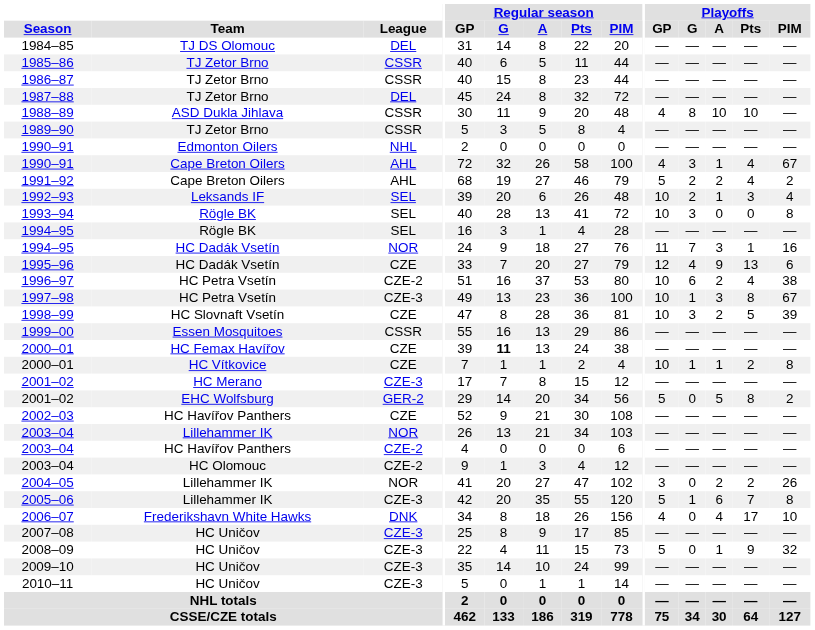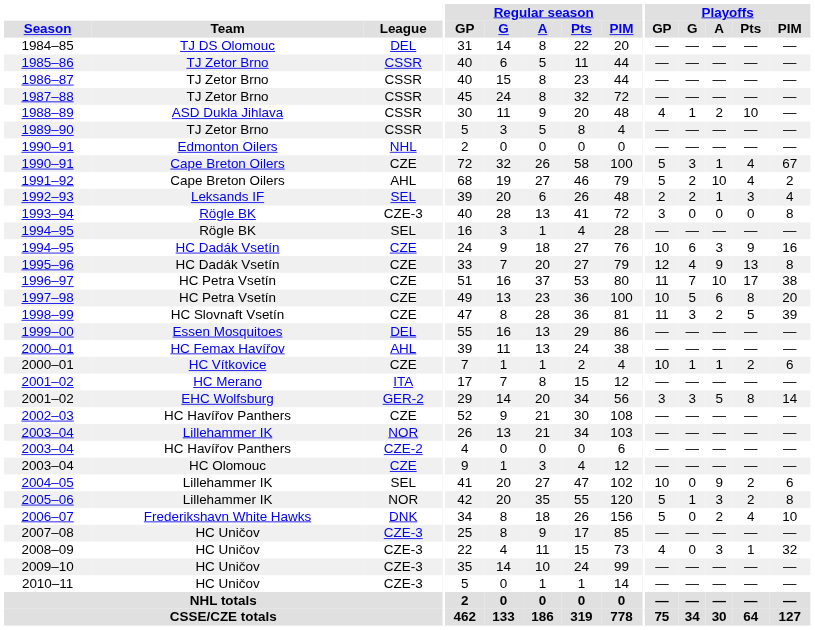(403, 96) DEL -> (403, 96) CSSR
(692, 113) 8 -> (692, 113) 1
(719, 113) 10 -> (719, 113) 2
(403, 163) AHL -> (403, 163) CZE
(662, 163) 4 -> (662, 163) 5
(719, 180) 2 -> (719, 180) 10
(662, 197) 10 -> (662, 197) 2
(403, 214) SEL -> (403, 214) CZE-3
(662, 214) 10 -> (662, 214) 3
(692, 214) 3 -> (692, 214) 0
(403, 247) NOR -> (403, 247) CZE
(662, 247) 11 -> (662, 247) 10
(692, 247) 7 -> (692, 247) 6
(751, 247) 1 -> (751, 247) 9
(790, 264) 6 -> (790, 264) 8
(403, 281) CZE-2 -> (403, 281) CZE
(662, 281) 10 -> (662, 281) 11
(692, 281) 6 -> (692, 281) 7
(719, 281) 2 -> (719, 281) 10
(751, 281) 4 -> (751, 281) 17
(403, 298) CZE-3 -> (403, 298) CZE
(692, 298) 1 -> (692, 298) 5
(719, 298) 3 -> (719, 298) 6
(790, 298) 67 -> (790, 298) 20
(662, 314) 10 -> (662, 314) 11
(403, 331) CSSR -> (403, 331) DEL
(403, 348) CZE -> (403, 348) AHL
(504, 348) bold -> (504, 348) normal
(790, 365) 8 -> (790, 365) 6
(403, 382) CZE-3 -> (403, 382) ITA
(662, 398) 5 -> (662, 398) 3
(692, 398) 0 -> (692, 398) 3
(790, 398) 2 -> (790, 398) 14
(403, 466) CZE-2 -> (403, 466) CZE
(403, 482) NOR -> (403, 482) SEL
(662, 482) 3 -> (662, 482) 10
(719, 482) 2 -> (719, 482) 9
(790, 482) 26 -> (790, 482) 6
(403, 499) CZE-3 -> (403, 499) NOR
(719, 499) 6 -> (719, 499) 3
(751, 499) 7 -> (751, 499) 2
(662, 516) 4 -> (662, 516) 5
(719, 516) 4 -> (719, 516) 2
(751, 516) 17 -> (751, 516) 4
(662, 550) 5 -> (662, 550) 4
(719, 550) 1 -> (719, 550) 3
(751, 550) 9 -> (751, 550) 1
